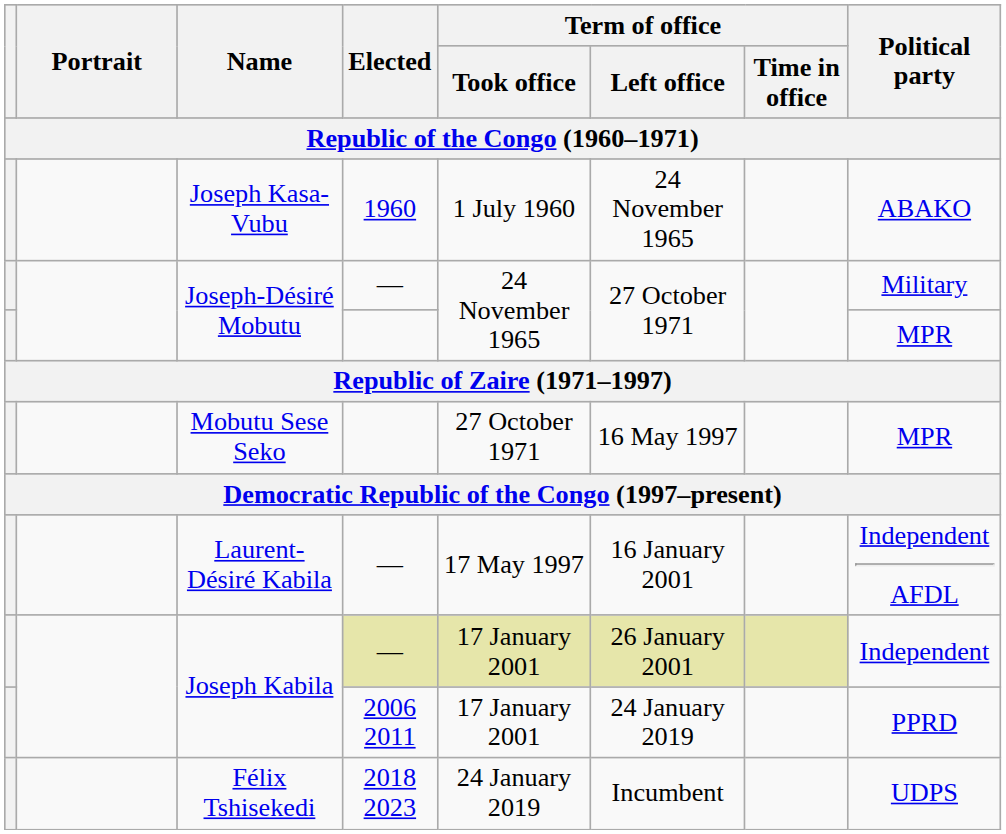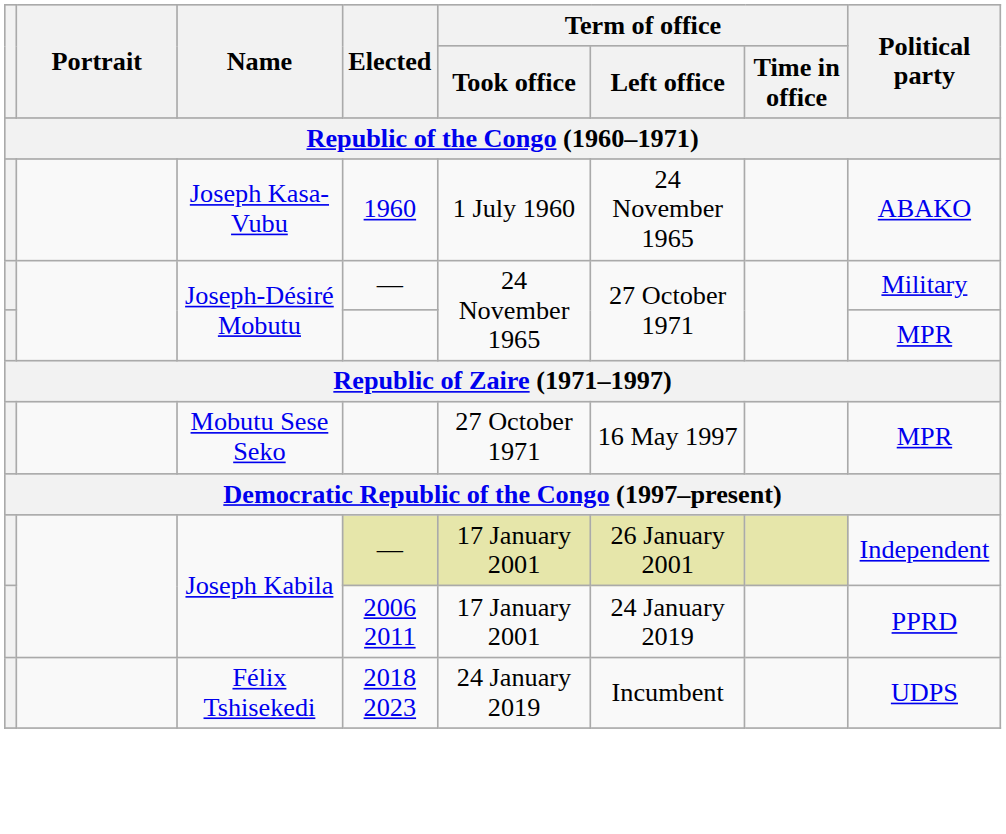- row: (259, 564)
